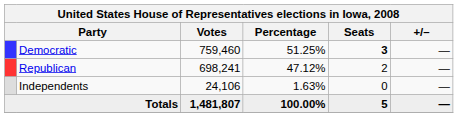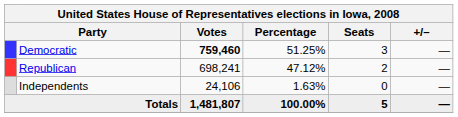(220, 50) normal -> (220, 50) bold
(385, 50) bold -> (385, 50) normal
